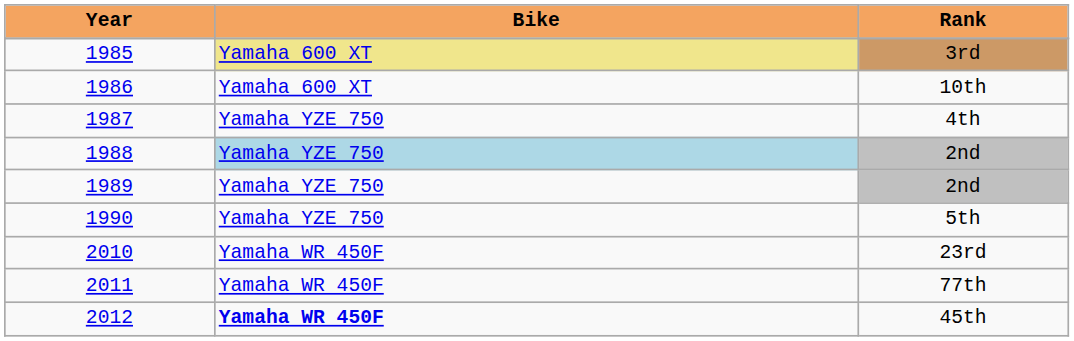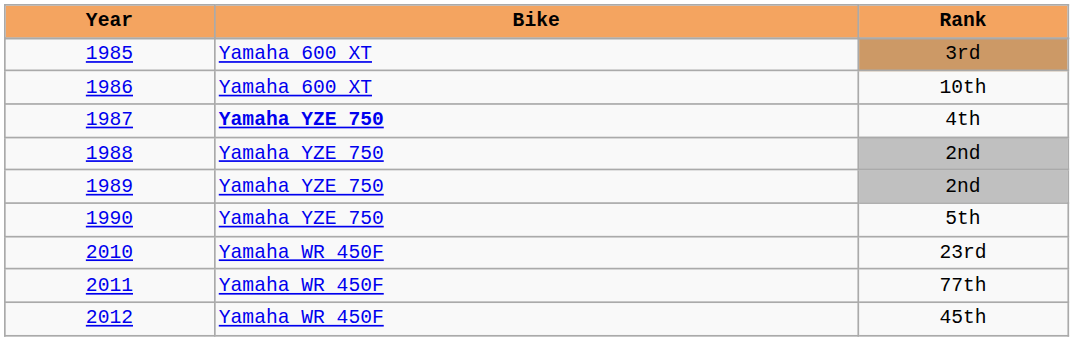(295, 54) khaki background -> (295, 54) no background
(301, 120) normal -> (301, 120) bold
(301, 153) lightblue background -> (301, 153) no background
(301, 318) bold -> (301, 318) normal
